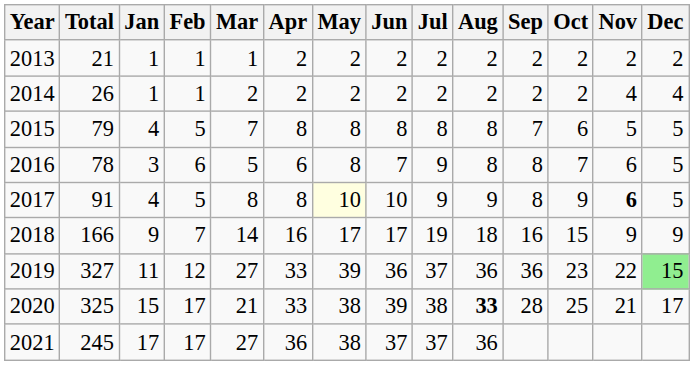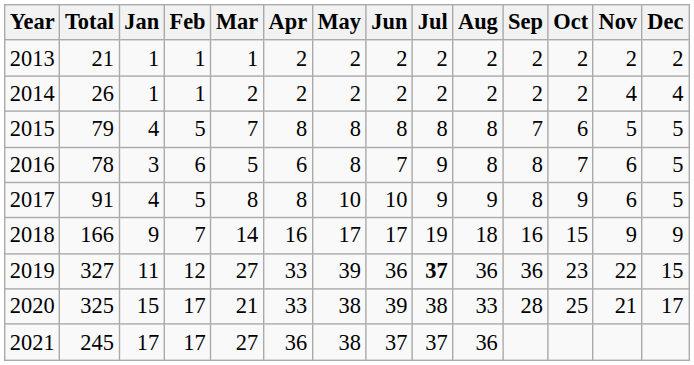(350, 199) lightyellow background -> (350, 199) no background
(631, 199) bold -> (631, 199) normal
(436, 270) normal -> (436, 270) bold
(672, 270) lightgreen background -> (672, 270) no background
(487, 306) bold -> (487, 306) normal
